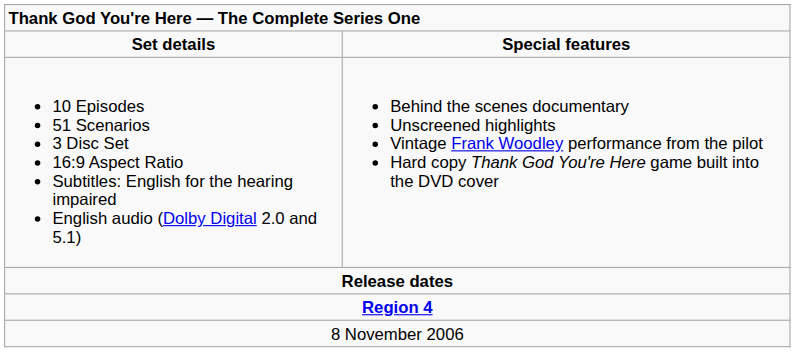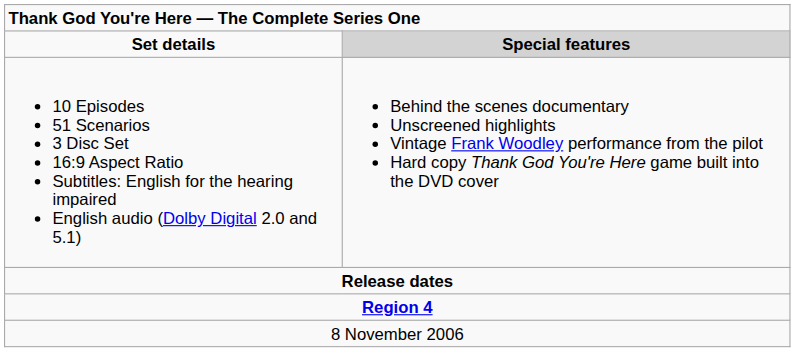(566, 44) no background -> (566, 44) lightgrey background
